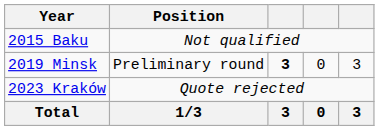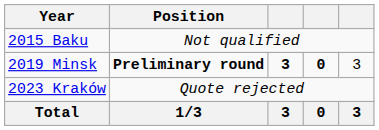(189, 65) normal -> (189, 65) bold
(321, 65) normal -> (321, 65) bold
